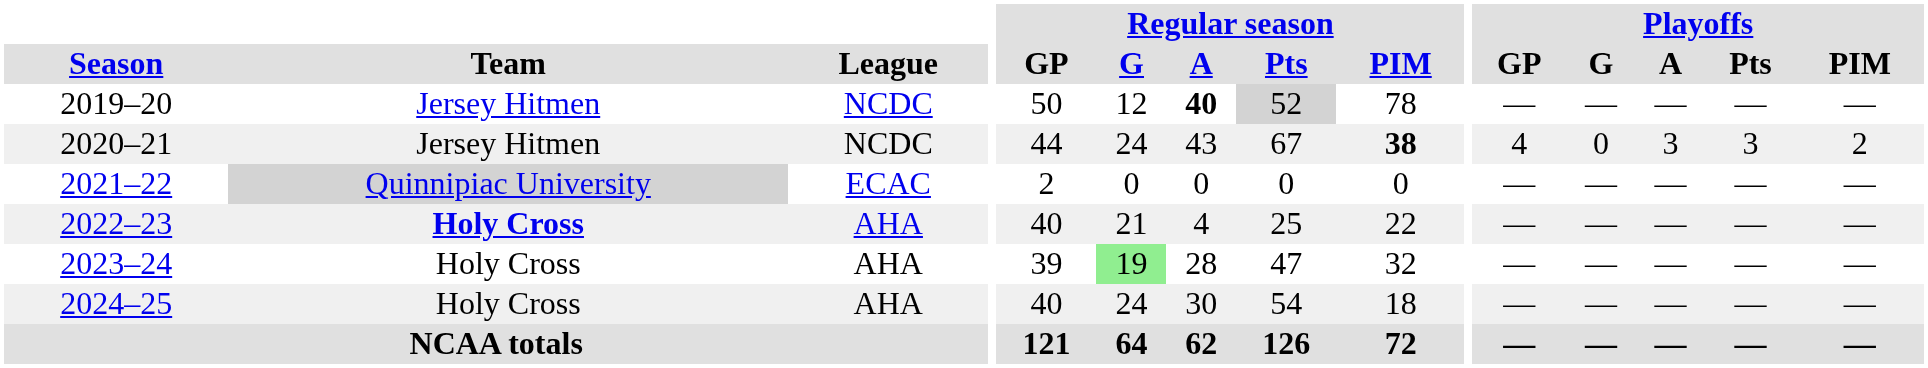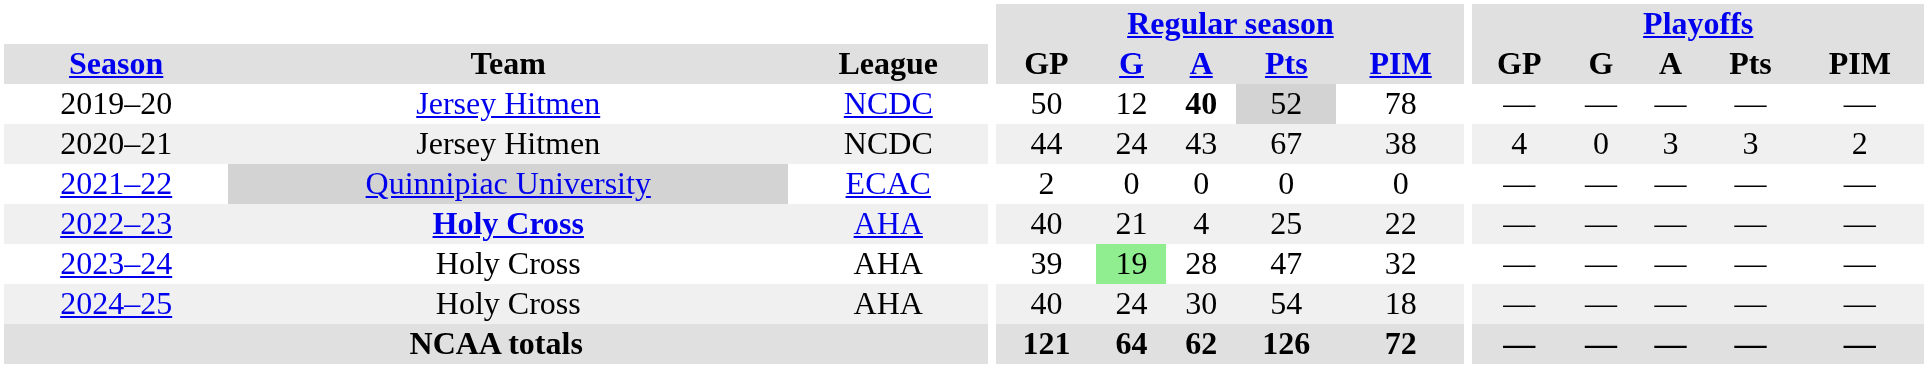(1401, 143) bold -> (1401, 143) normal
